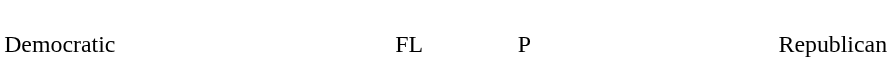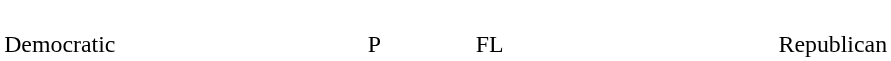columns swapped: (409, 11) <-> (524, 11)
